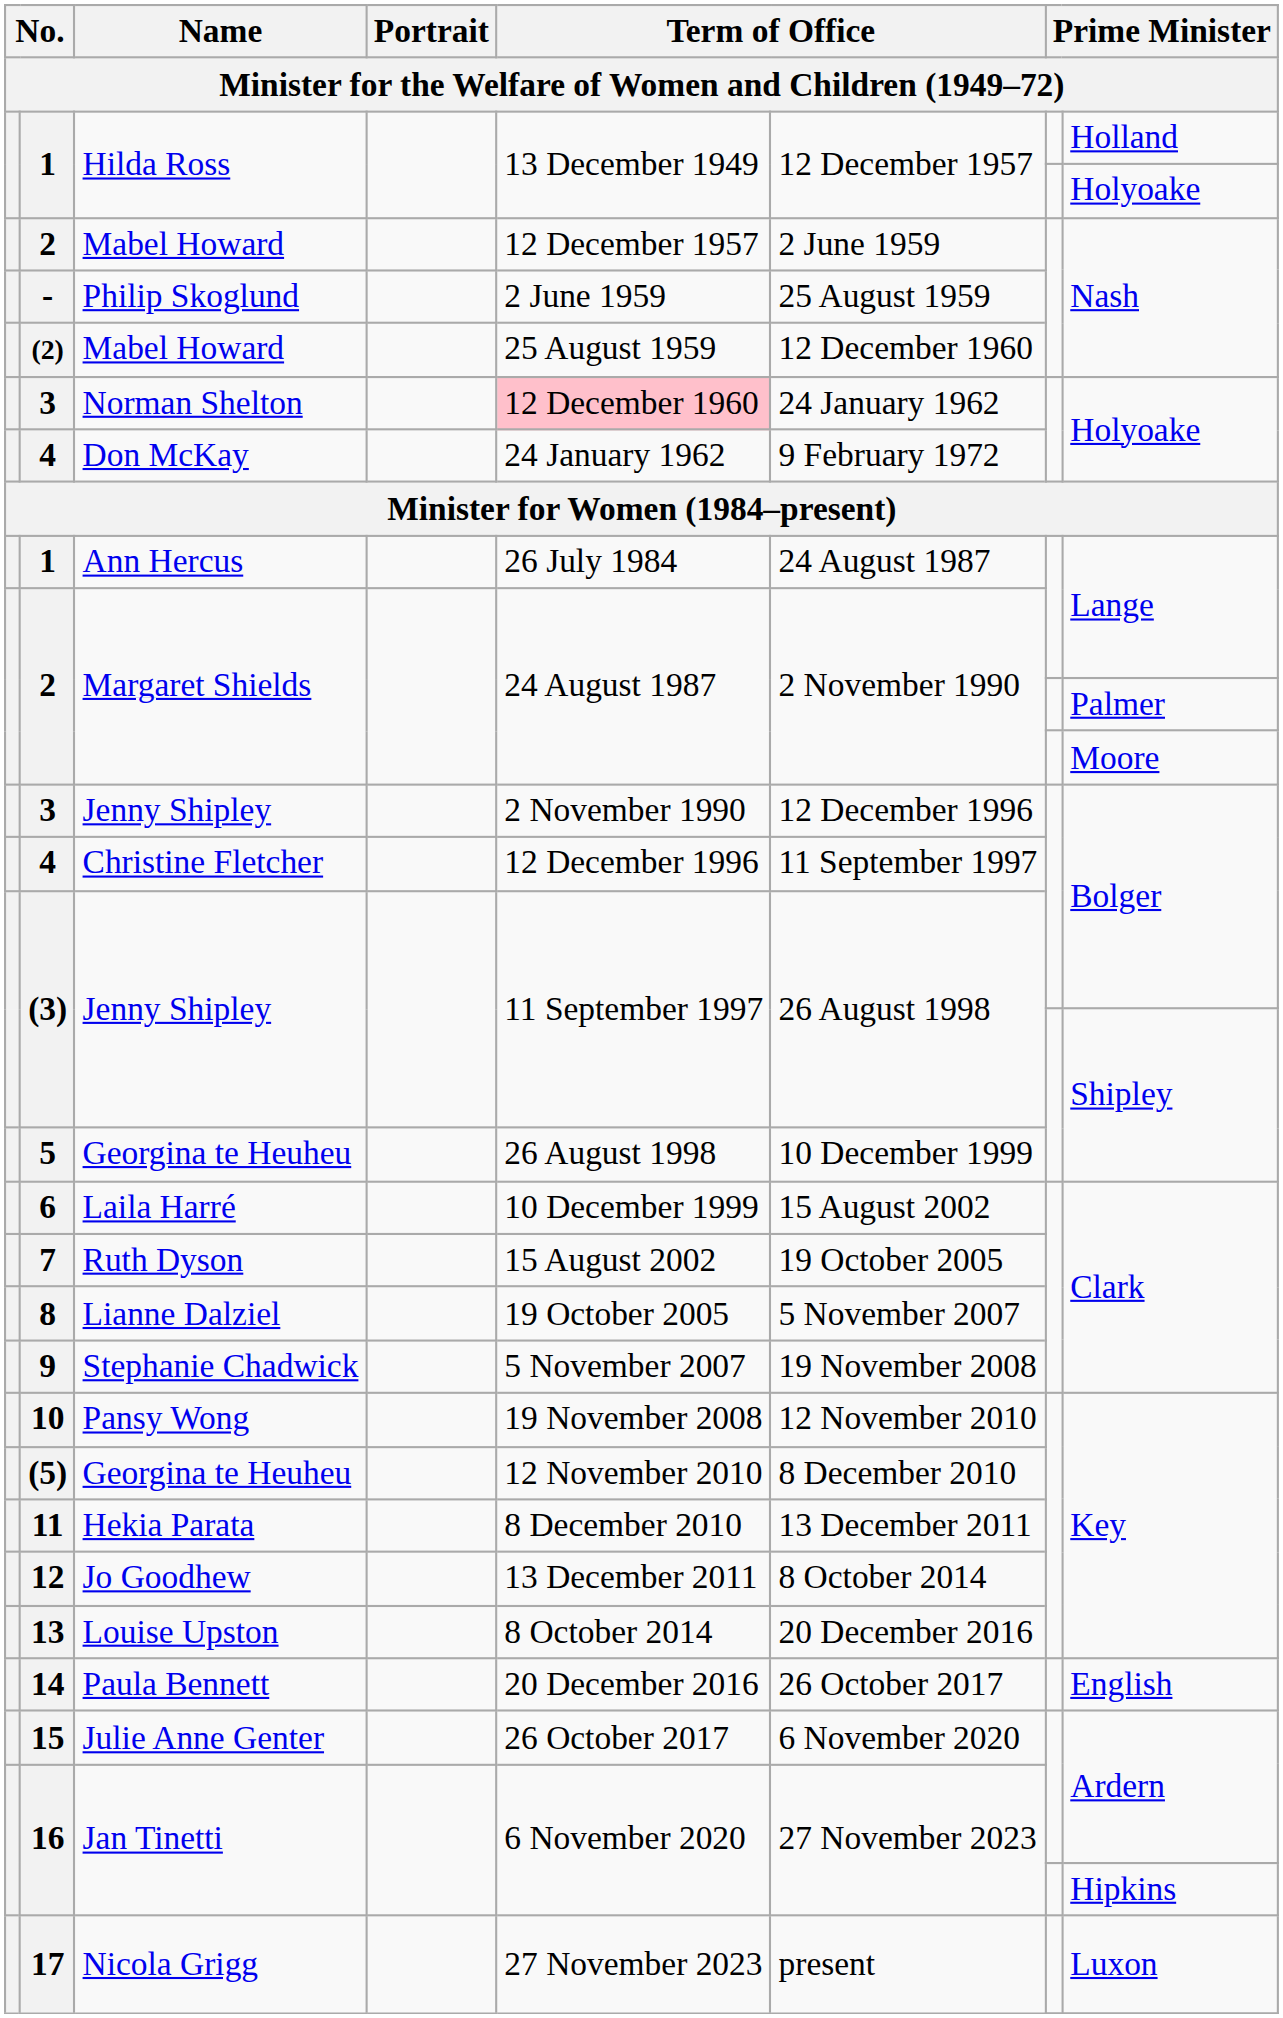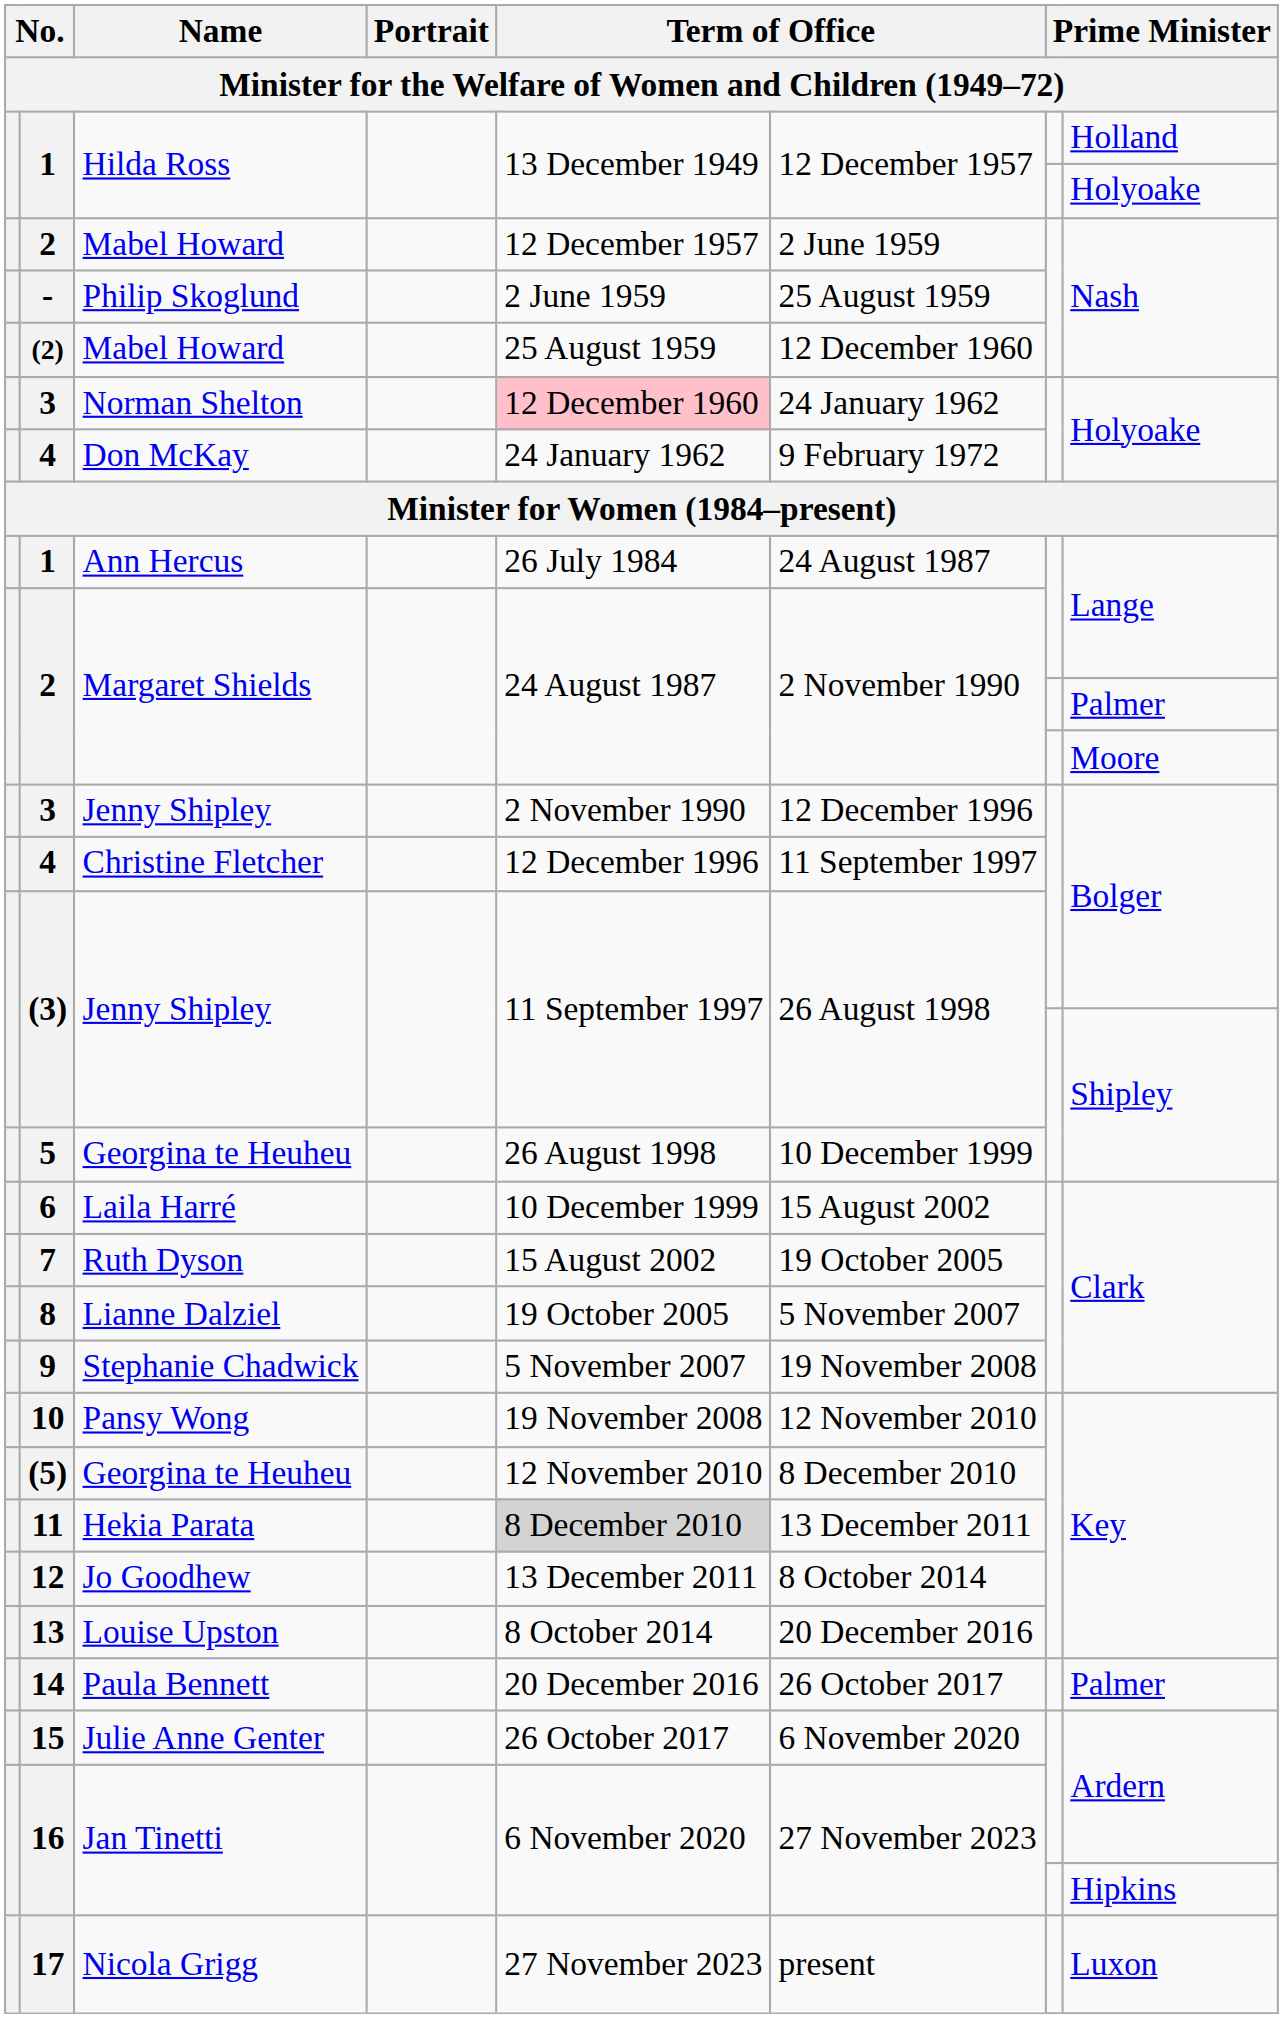(623, 1525) no background -> (623, 1525) lightgrey background
(1121, 1684) English -> (1118, 1684) Palmer
